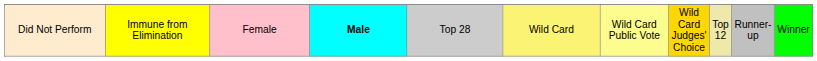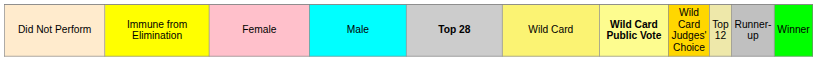(358, 30) bold -> (358, 30) normal
(455, 30) normal -> (454, 30) bold
(634, 30) normal -> (634, 30) bold
